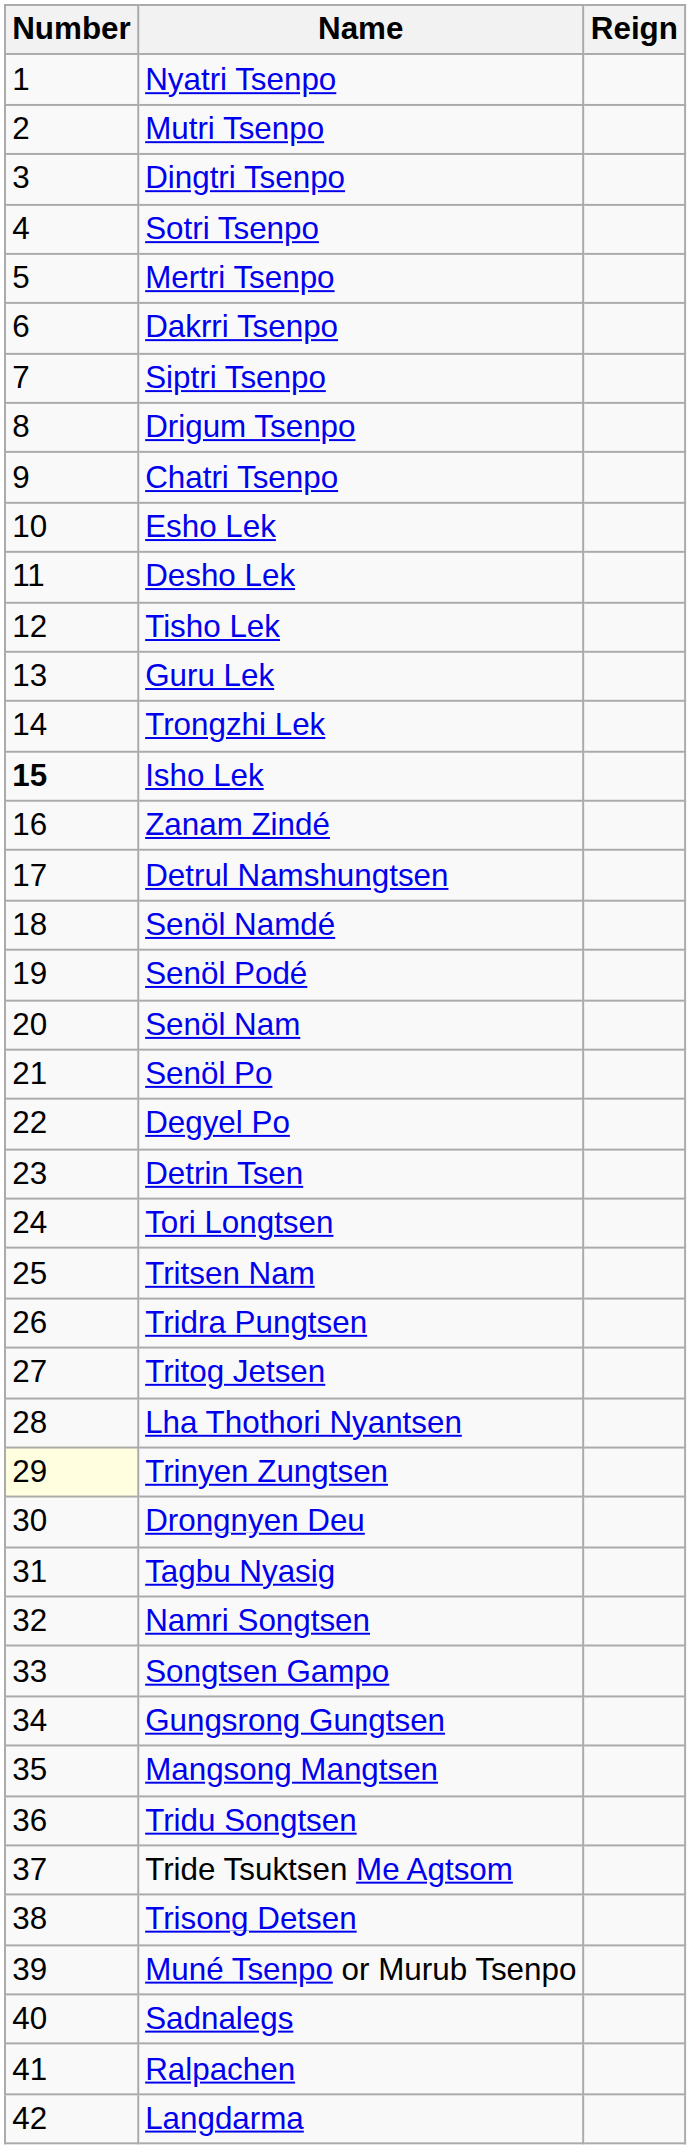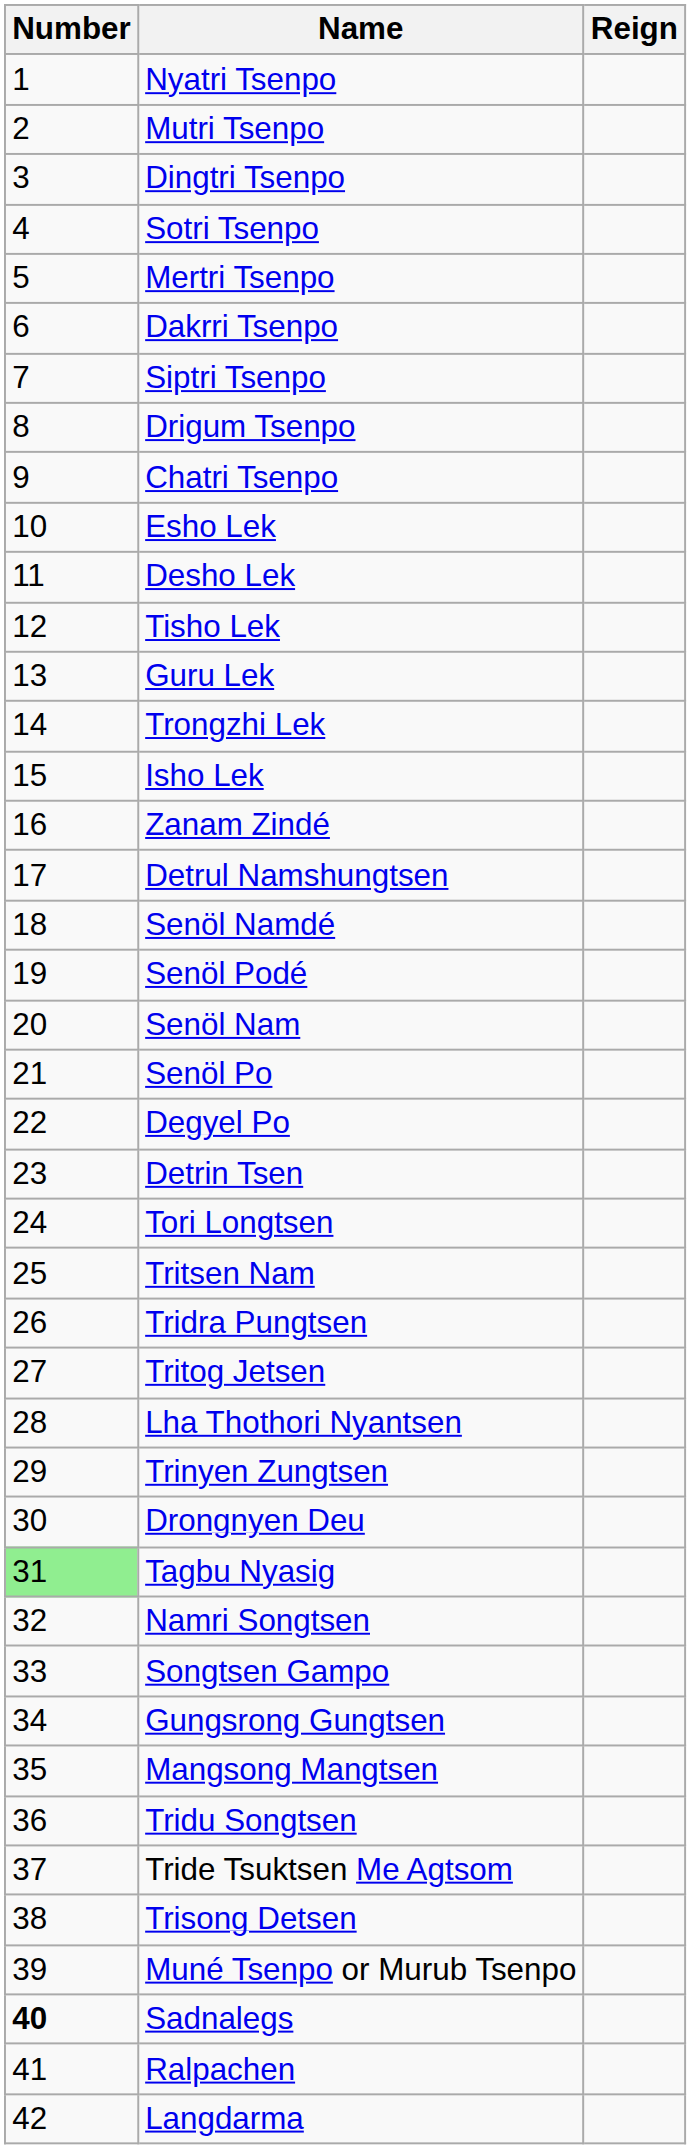(30, 775) bold -> (30, 775) normal
(30, 1471) lightyellow background -> (30, 1471) no background
(30, 1571) no background -> (30, 1571) lightgreen background
(30, 2018) normal -> (30, 2018) bold
